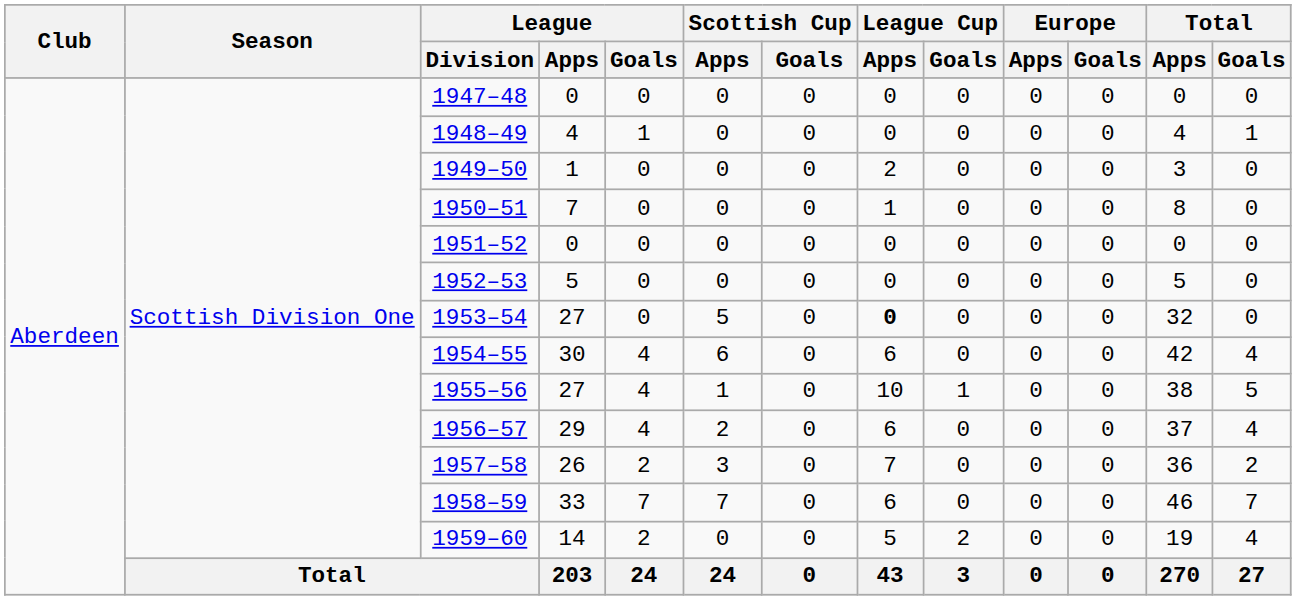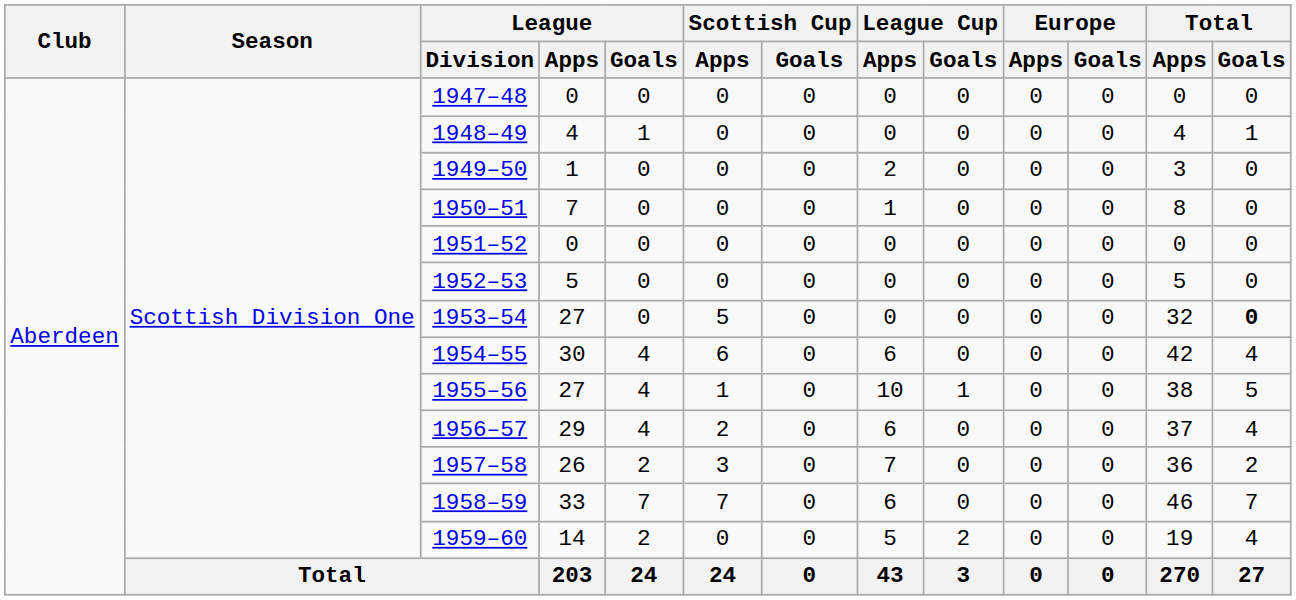(890, 318) bold -> (890, 318) normal
(1252, 318) normal -> (1252, 318) bold
